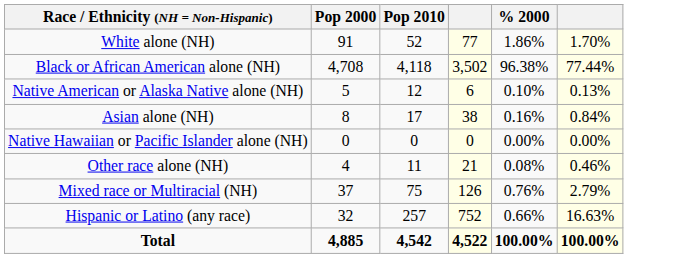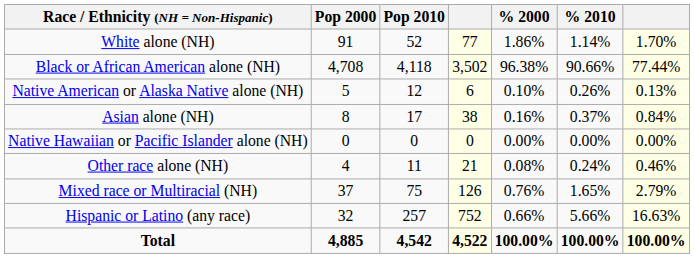+ column: (590, 16)
